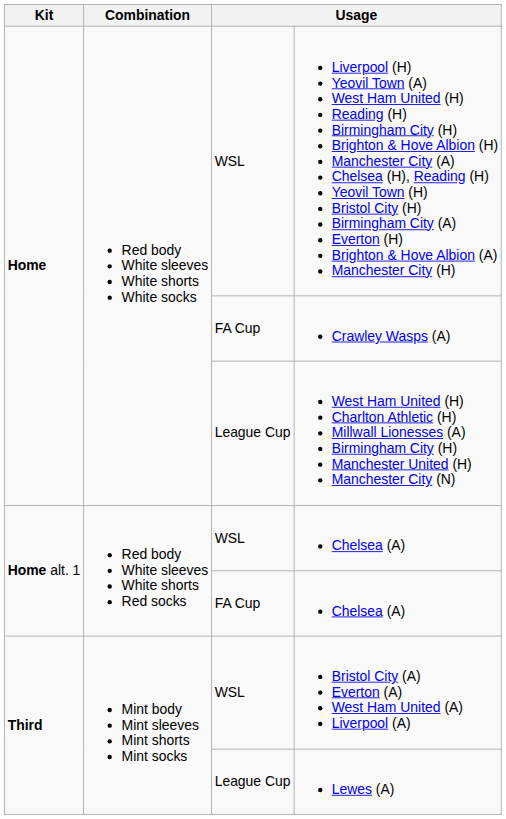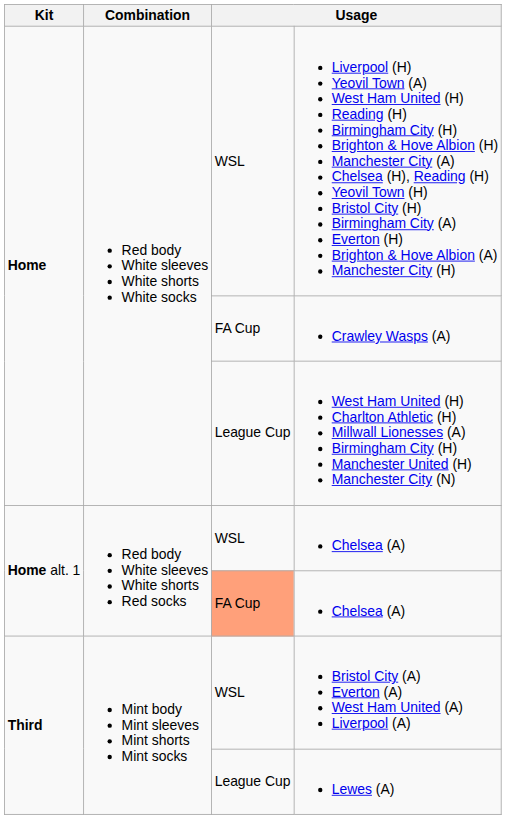(237, 603) no background -> (237, 603) lightsalmon background
